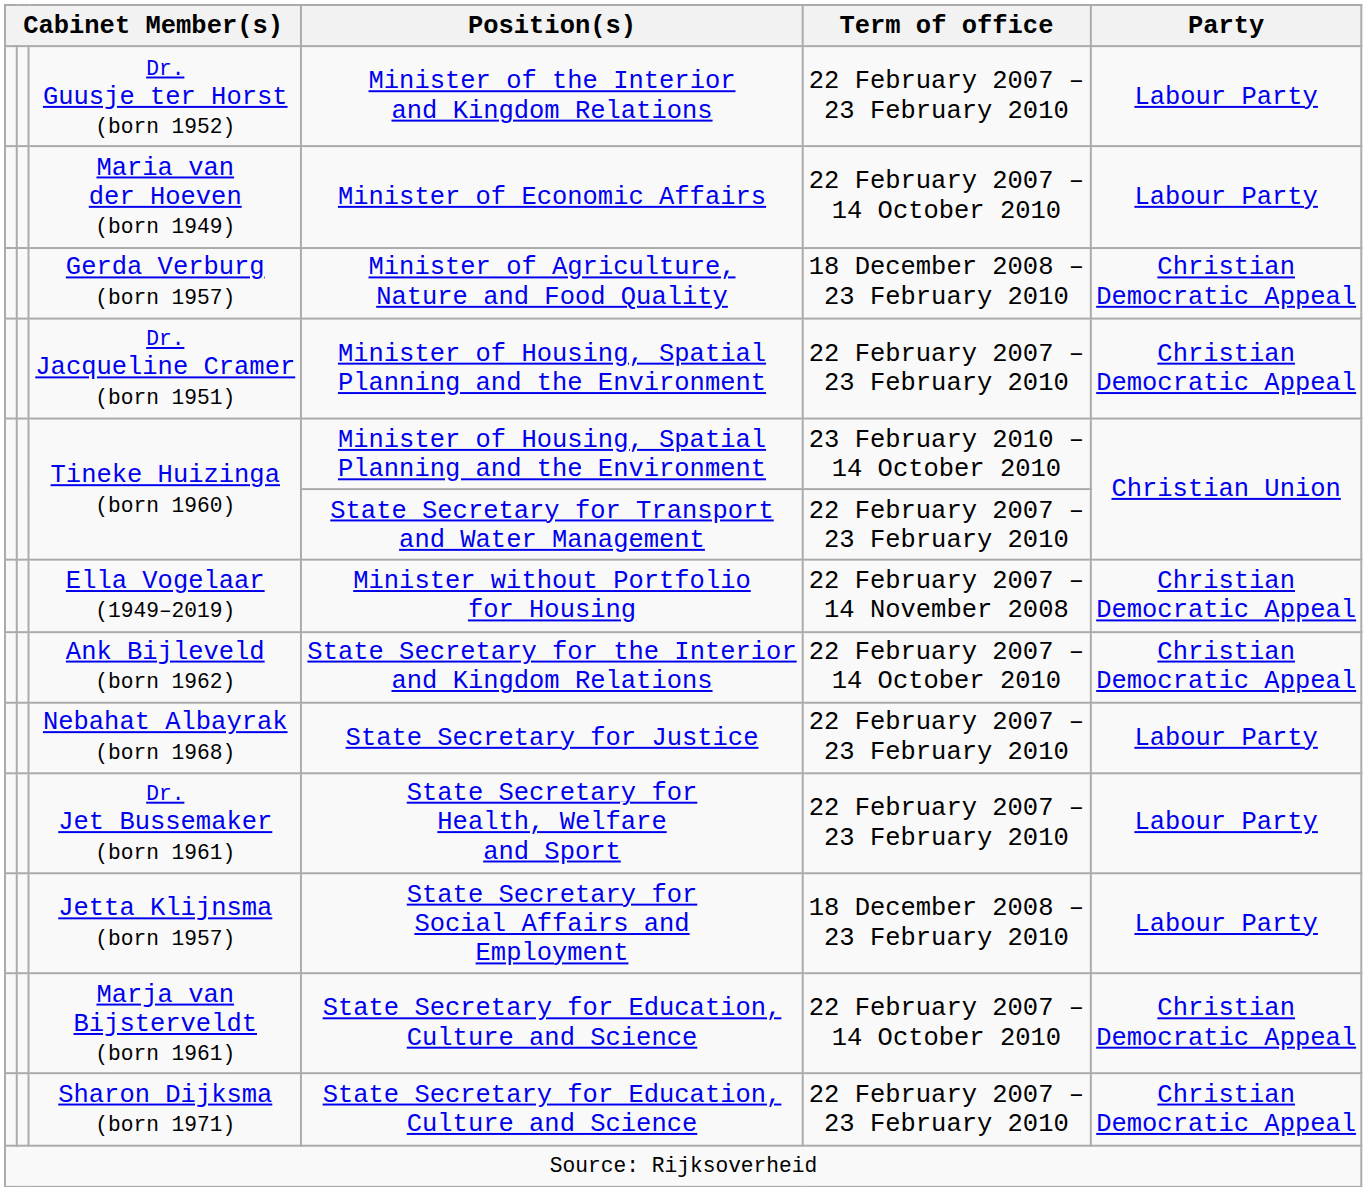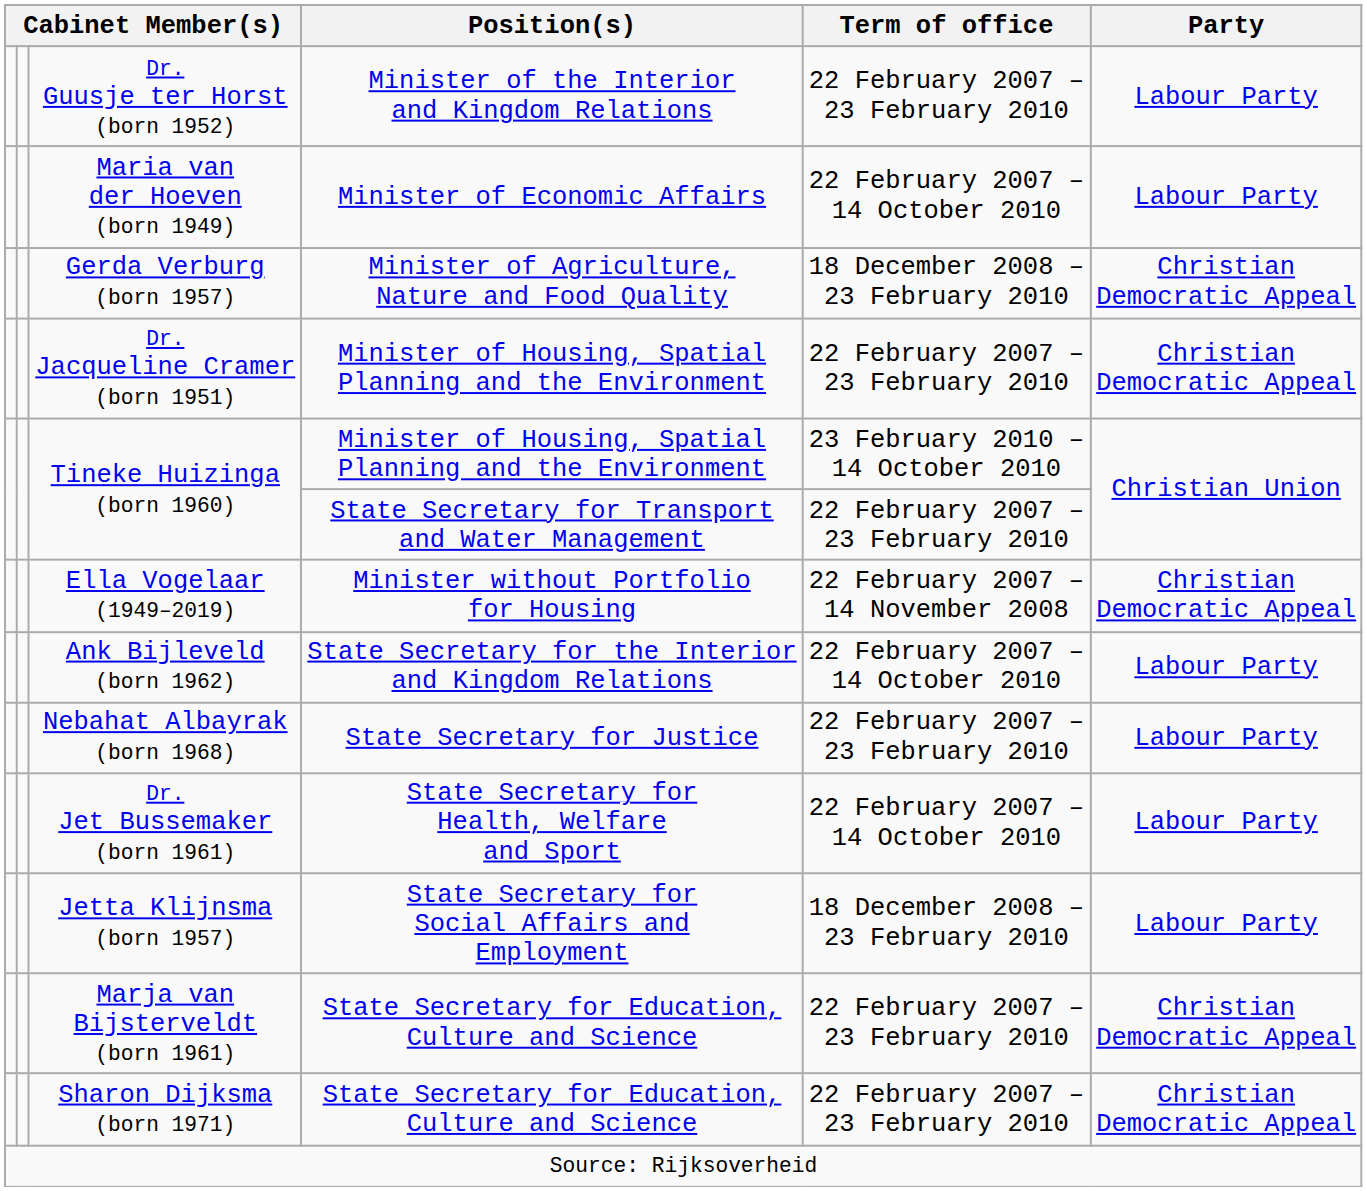(1226, 667) Christian Democratic Appeal -> (1226, 667) Labour Party
(946, 823) 22 February 2007 – 23 February 2010 -> (946, 823) 22 February 2007 – 14 October 2010
(946, 1024) 22 February 2007 – 14 October 2010 -> (946, 1024) 22 February 2007 – 23 February 2010
